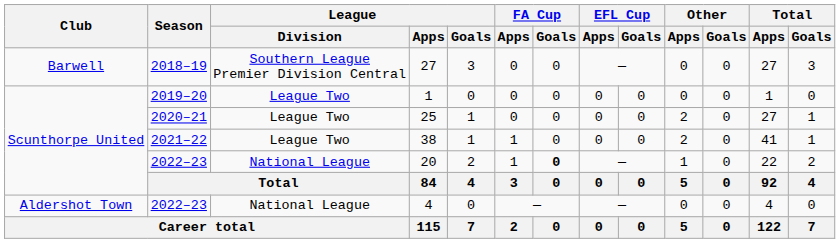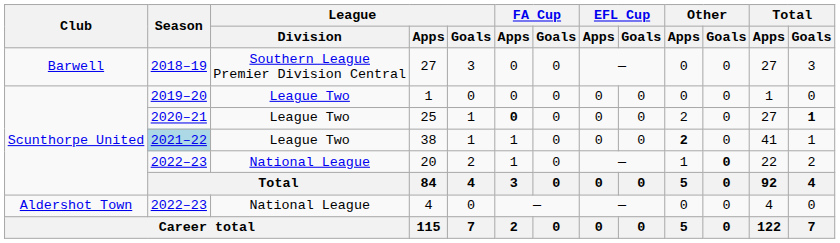(514, 118) normal -> (514, 118) bold
(811, 118) normal -> (811, 118) bold
(179, 140) no background -> (179, 140) lightblue background
(684, 140) normal -> (684, 140) bold
(556, 162) bold -> (556, 162) normal
(726, 162) normal -> (726, 162) bold
